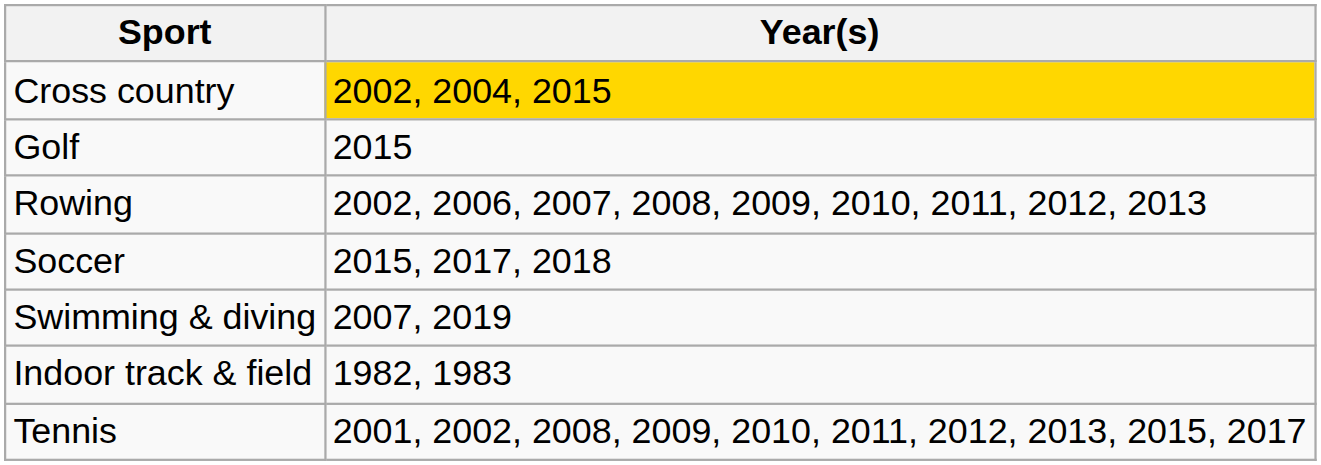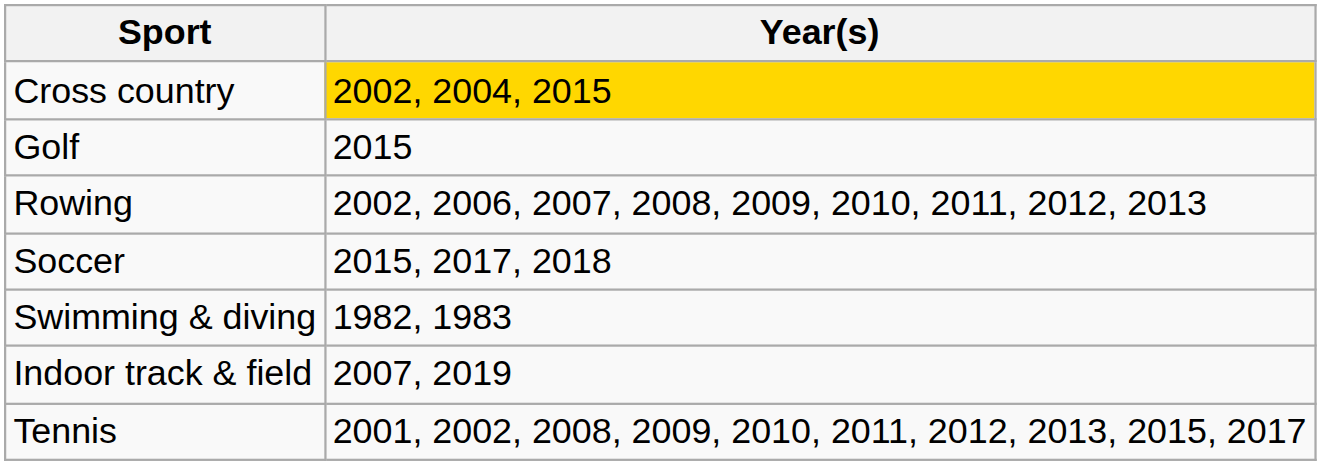(422, 317) 2007, 2019 -> (422, 317) 1982, 1983
(422, 373) 1982, 1983 -> (422, 373) 2007, 2019
